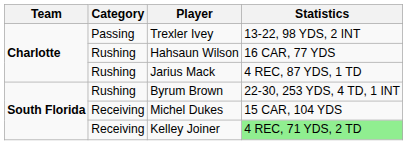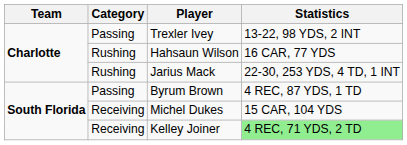(303, 72) 4 REC, 87 YDS, 1 TD -> (322, 72) 22-30, 253 YDS, 4 TD, 1 INT
(113, 91) Rushing -> (113, 91) Passing
(322, 91) 22-30, 253 YDS, 4 TD, 1 INT -> (303, 91) 4 REC, 87 YDS, 1 TD
